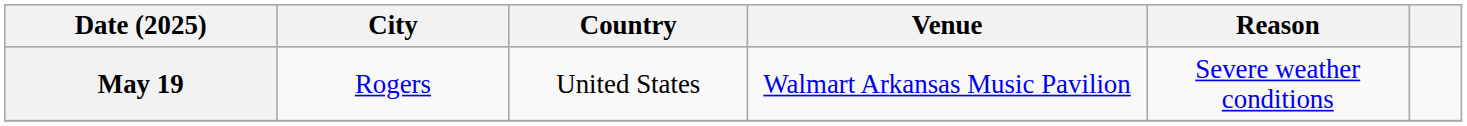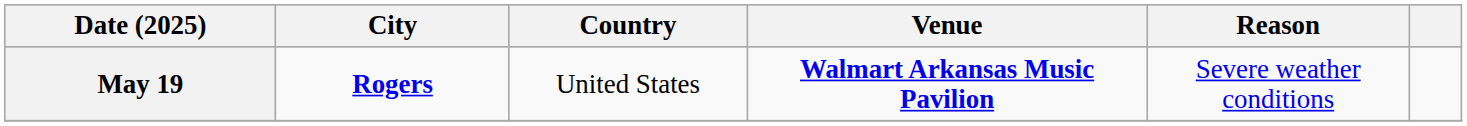(393, 83) normal -> (393, 83) bold
(947, 83) normal -> (947, 83) bold
